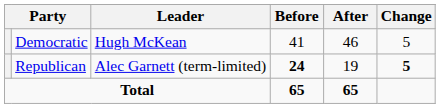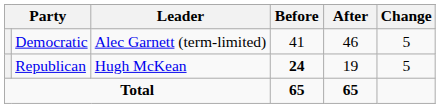(141, 41) Hugh McKean -> (181, 41) Alec Garnett (term-limited)
(181, 66) Alec Garnett (term-limited) -> (141, 66) Hugh McKean
(406, 66) bold -> (406, 66) normal
